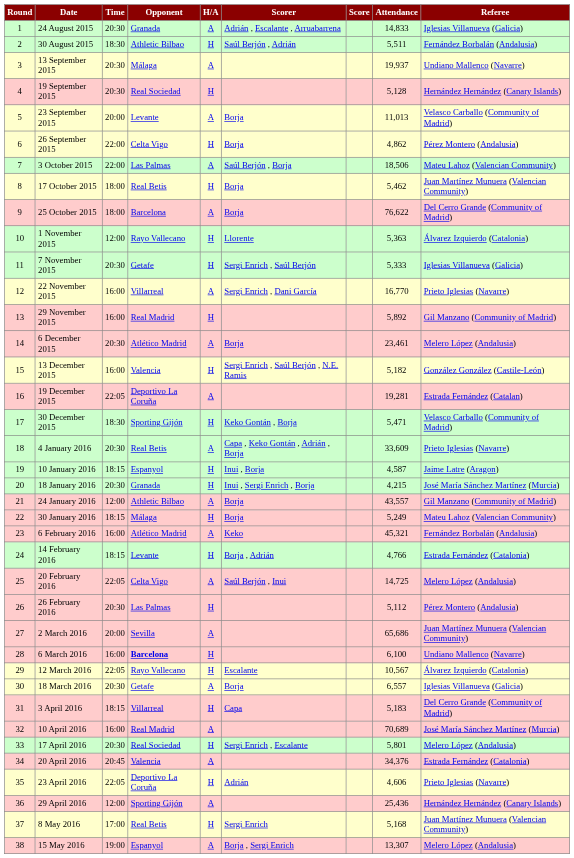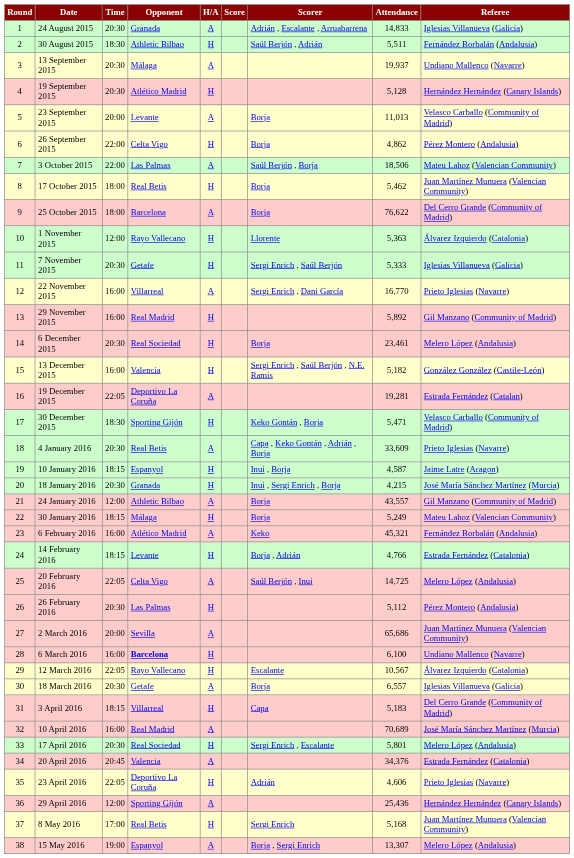columns swapped: (359, 12) <-> (284, 12)
(156, 91) Real Sociedad -> (159, 91) Atlético Madrid
(159, 344) Atlético Madrid -> (156, 344) Real Sociedad
(211, 344) A -> (211, 344) H
